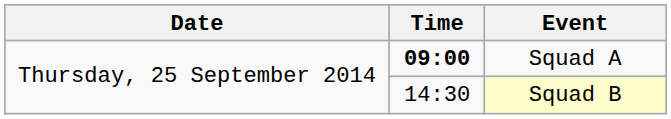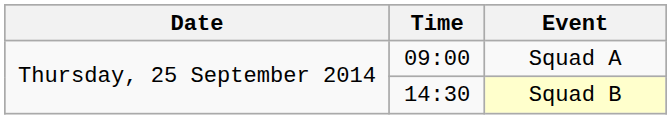(437, 59) bold -> (437, 59) normal
